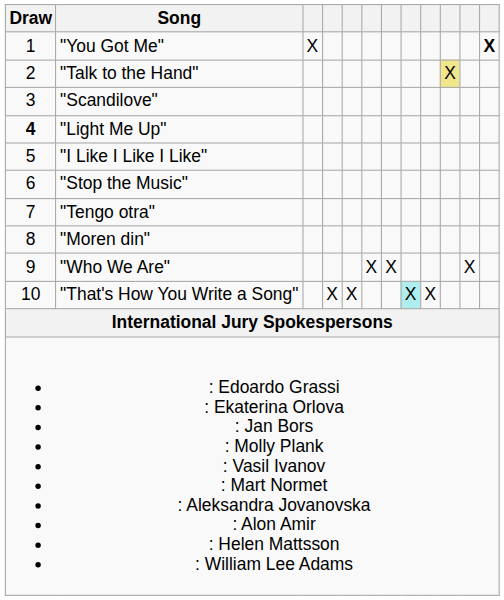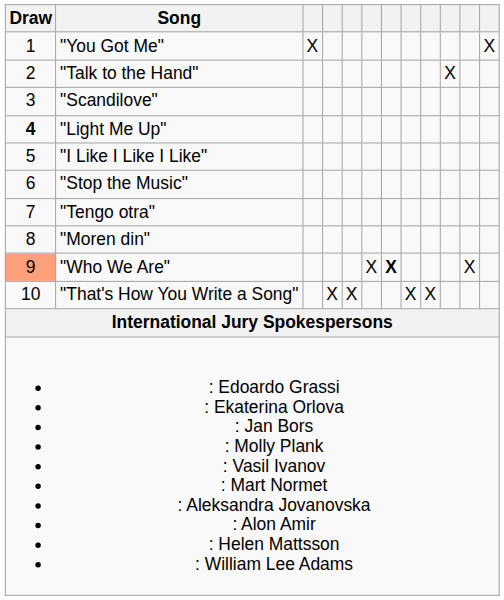(489, 45) bold -> (489, 45) normal
(450, 73) khaki background -> (450, 73) no background
(31, 267) no background -> (31, 267) lightsalmon background
(391, 267) normal -> (391, 267) bold
(411, 294) paleturquoise background -> (411, 294) no background
